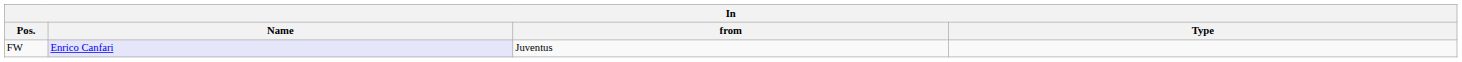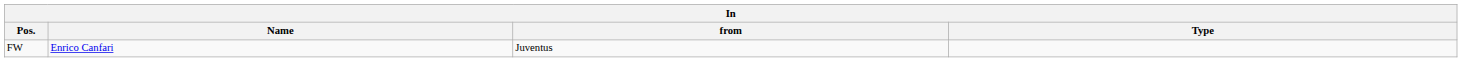(82, 48) lavender background -> (82, 48) no background
